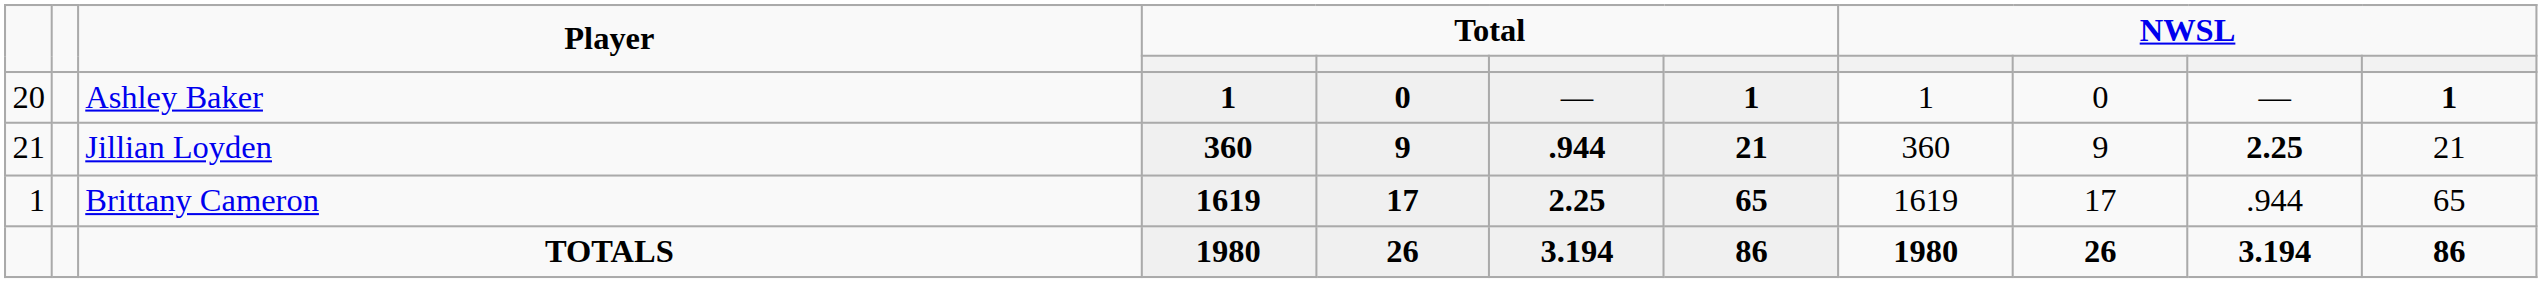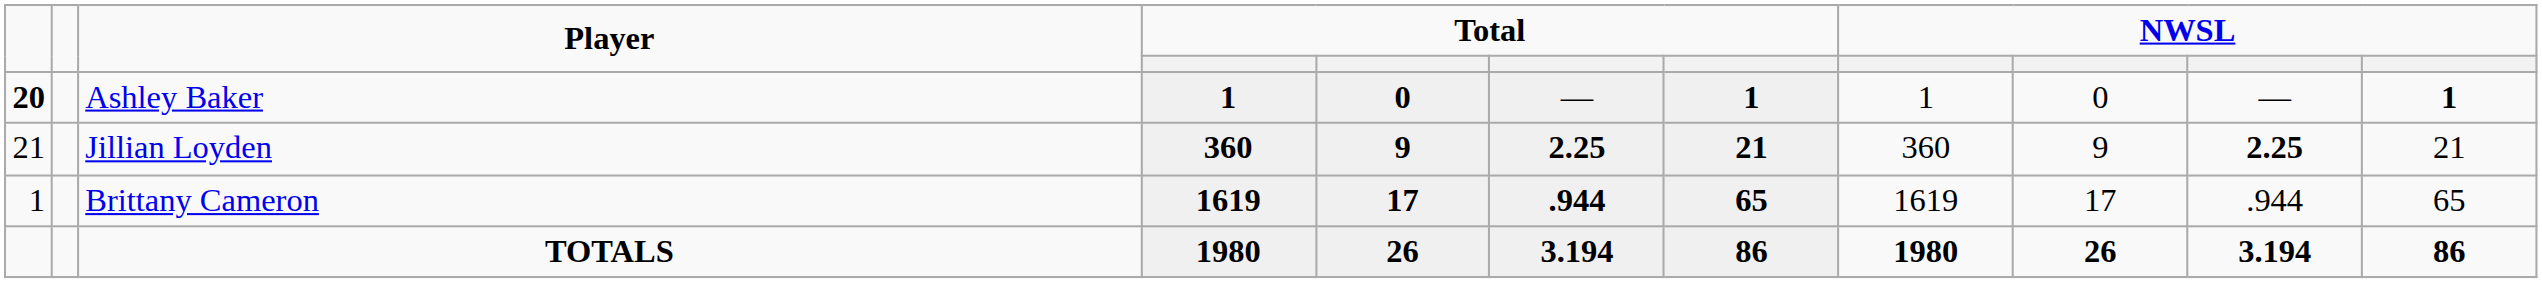(29, 96) normal -> (29, 96) bold
(1577, 148) .944 -> (1577, 148) 2.25
(1577, 199) 2.25 -> (1577, 199) .944
